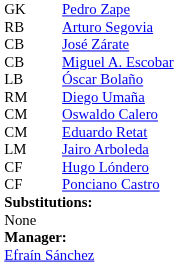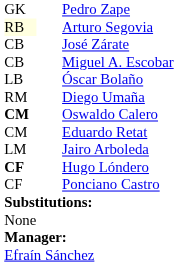(14, 27) no background -> (14, 27) lightyellow background
(16, 114) normal -> (17, 114) bold
(13, 167) normal -> (14, 167) bold
